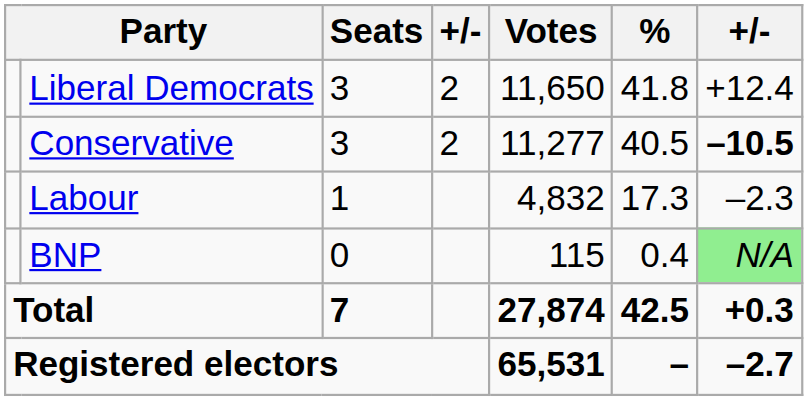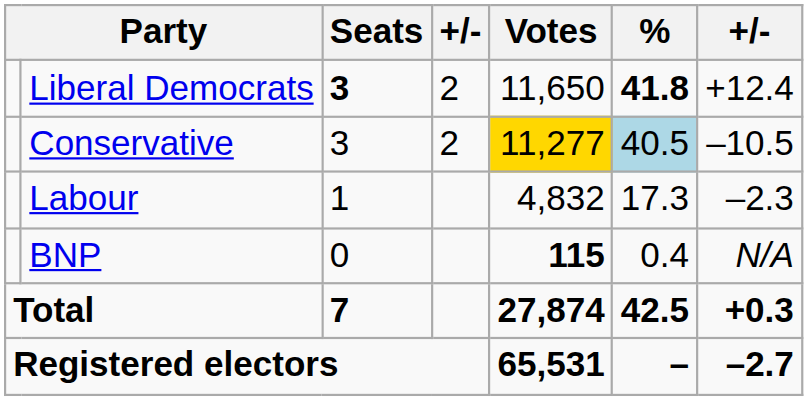(340, 87) normal -> (340, 87) bold
(655, 87) normal -> (655, 87) bold
(552, 143) no background -> (552, 143) gold background
(655, 143) no background -> (655, 143) lightblue background
(750, 143) bold -> (750, 143) normal
(577, 254) normal -> (576, 254) bold
(765, 254) lightgreen background -> (765, 254) no background
